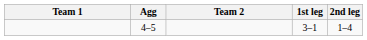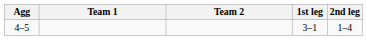columns swapped: (68, 12) <-> (148, 12)
